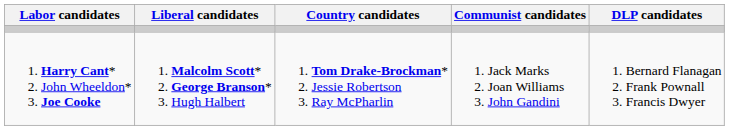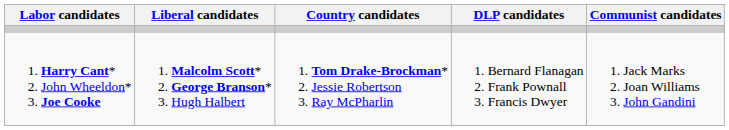columns swapped: (657, 15) <-> (520, 15)
